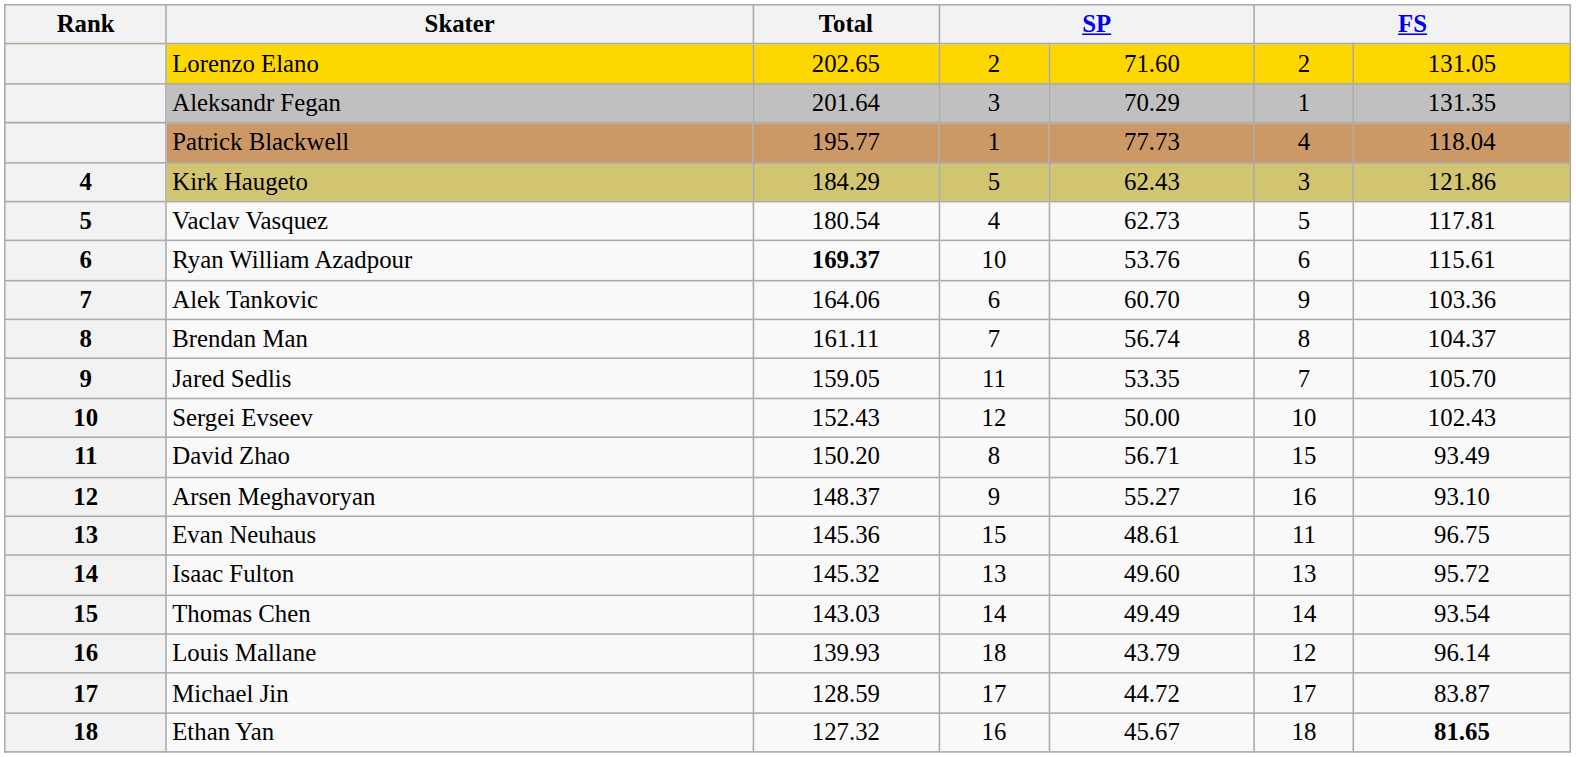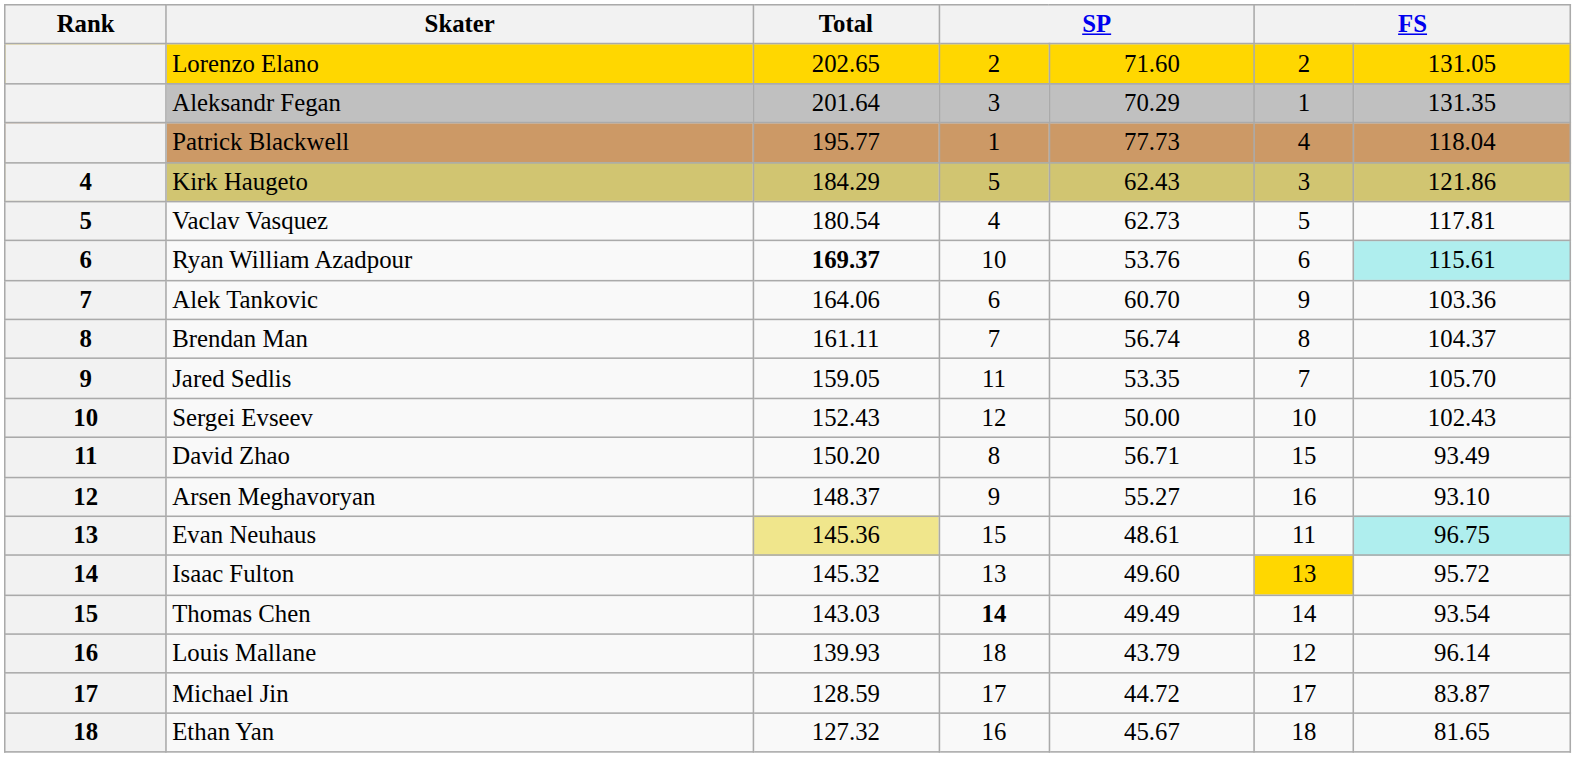(1462, 260) no background -> (1462, 260) paleturquoise background
(846, 535) no background -> (846, 535) khaki background
(1462, 535) no background -> (1462, 535) paleturquoise background
(1304, 574) no background -> (1304, 574) gold background
(994, 614) normal -> (994, 614) bold
(1462, 732) bold -> (1462, 732) normal
